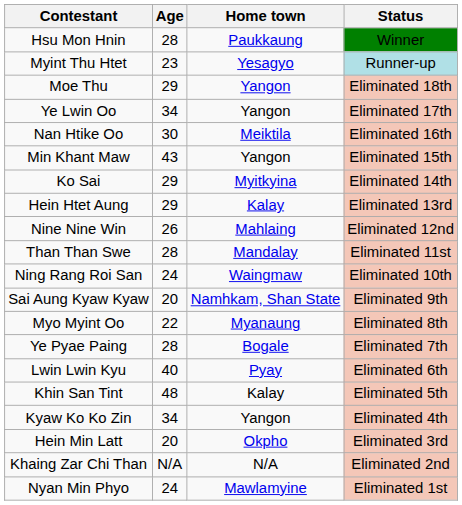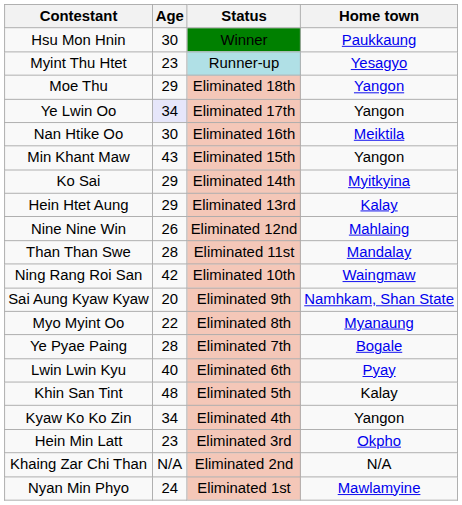columns swapped: (265, 16) <-> (401, 16)
(170, 39) 28 -> (170, 39) 30
(170, 110) no background -> (170, 110) lavender background
(170, 275) 24 -> (170, 275) 42
(170, 441) 20 -> (170, 441) 23
